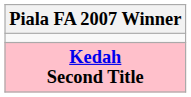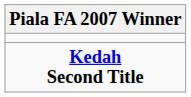(95, 67) pink background -> (95, 67) no background
